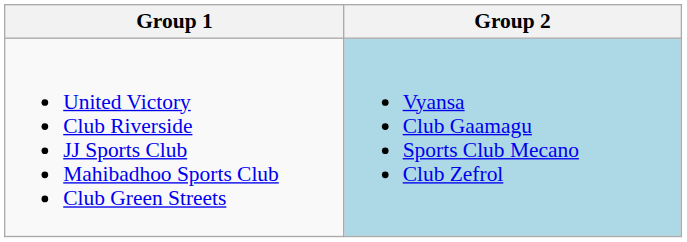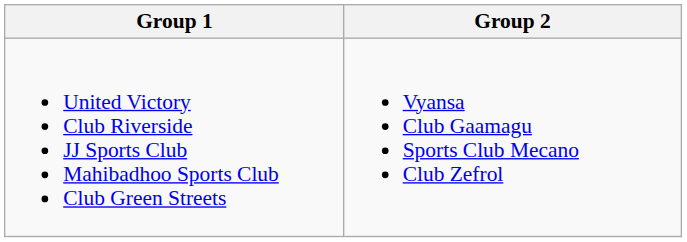(512, 137) lightblue background -> (512, 137) no background
